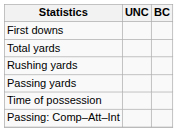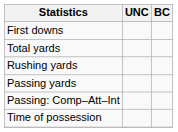rows swapped: (63, 118) <-> (54, 100)
